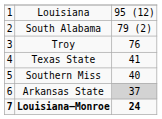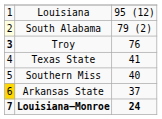(10, 29) no background -> (10, 29) lightyellow background
(10, 44) normal -> (10, 44) bold
(10, 91) no background -> (10, 91) gold background
(135, 91) lightgrey background -> (135, 91) no background
